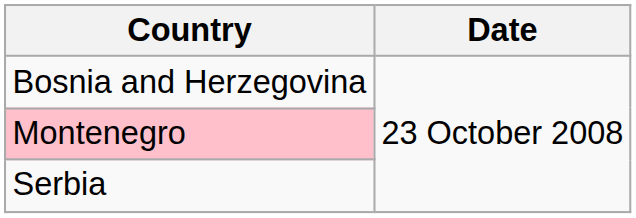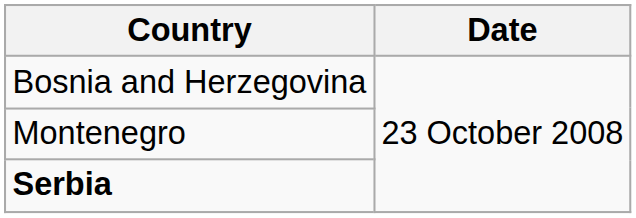(99, 133) pink background -> (99, 133) no background
(59, 184) normal -> (62, 184) bold
